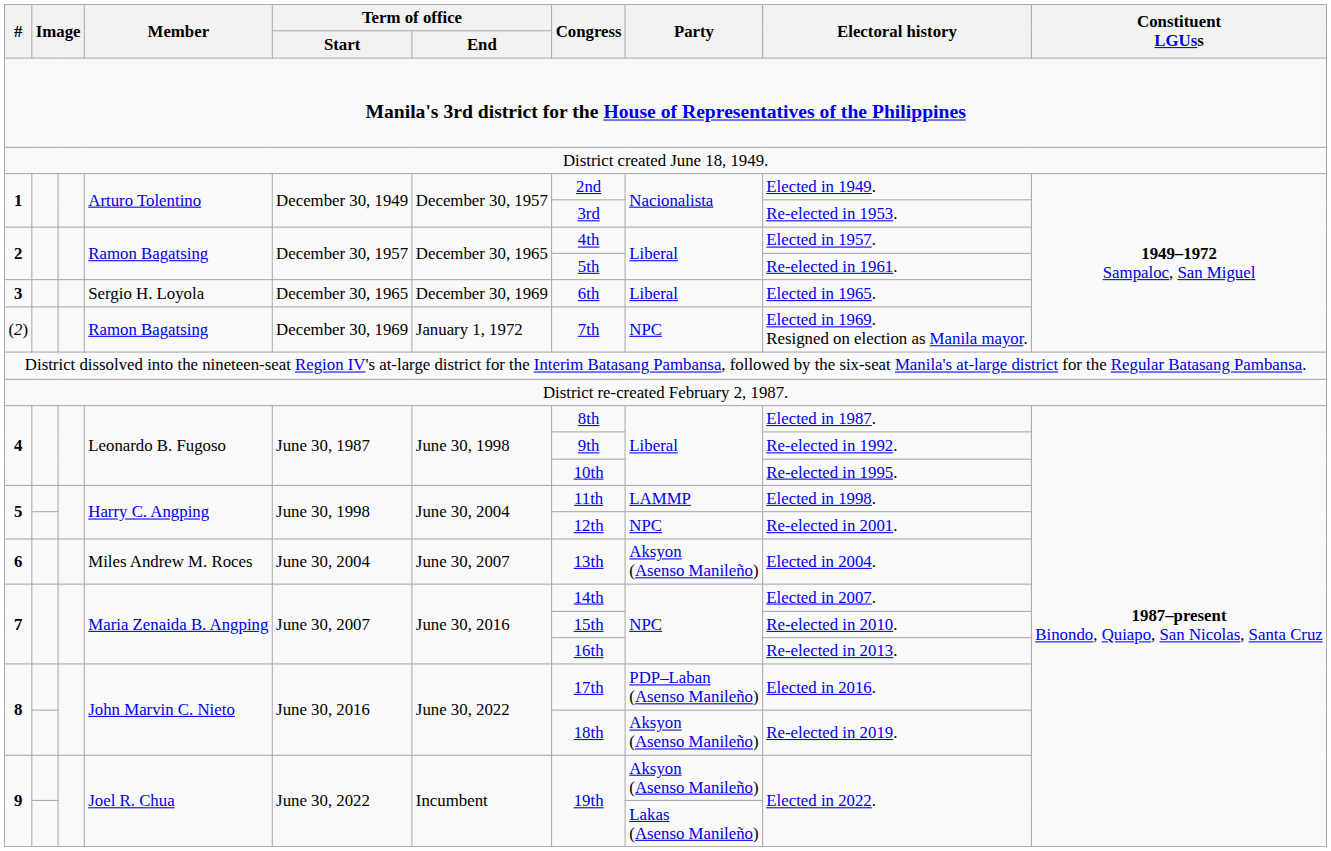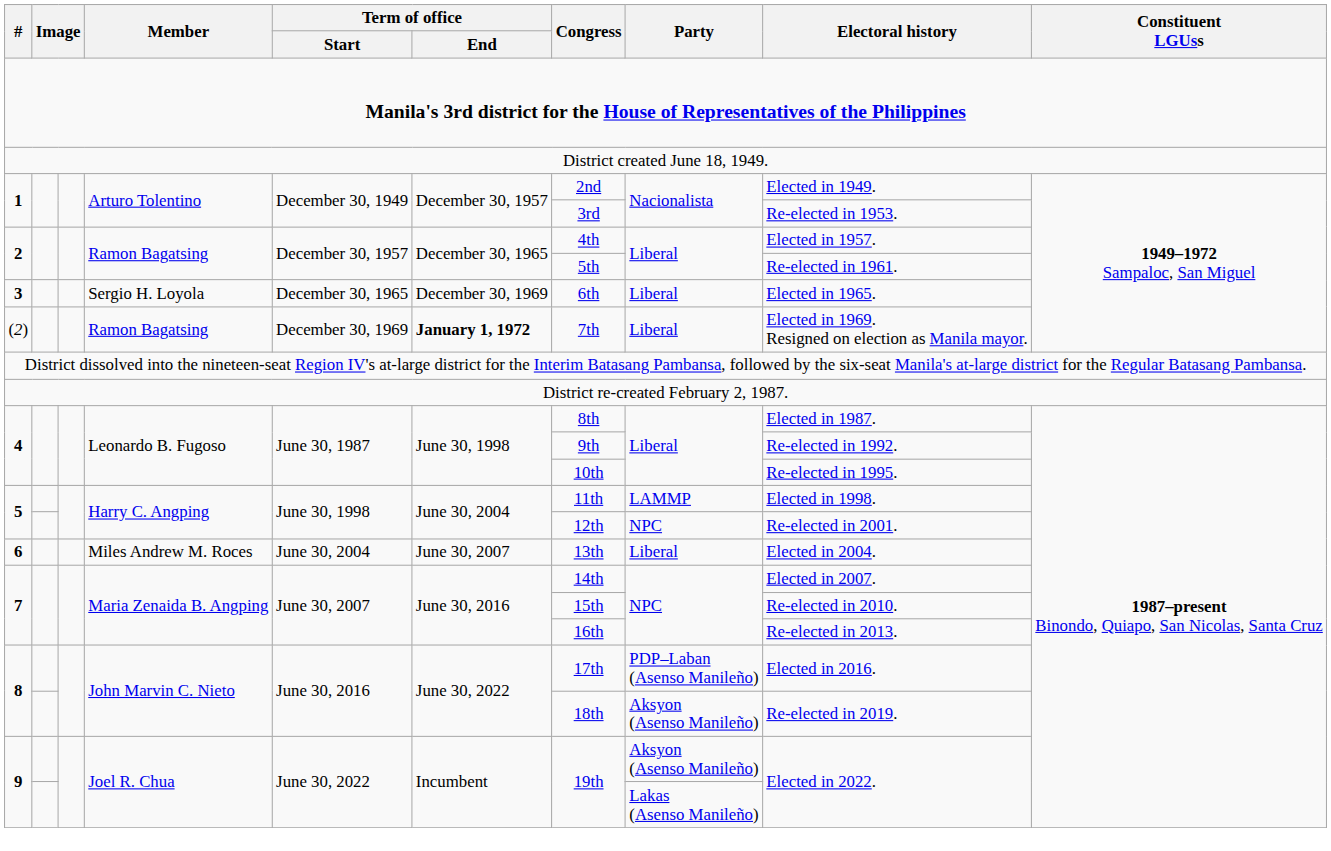(469, 329) normal -> (473, 329) bold
(646, 329) NPC -> (654, 329) Liberal
(694, 561) Aksyon (Asenso Manileño) -> (654, 552) Liberal
